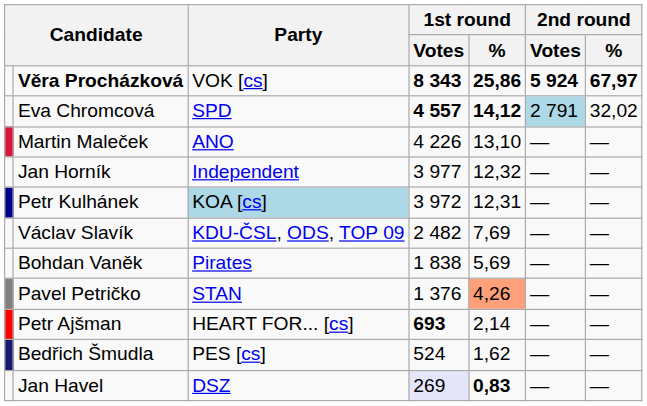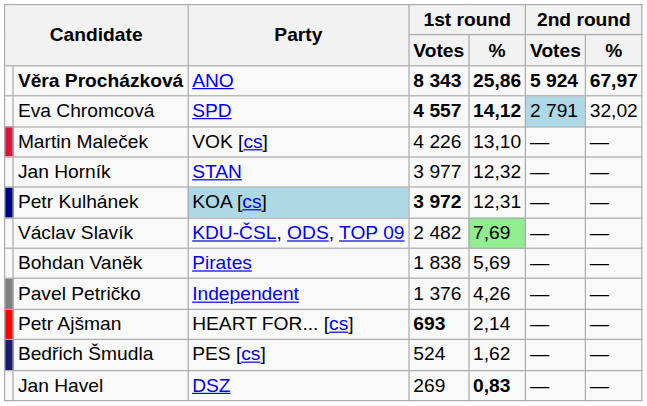(230, 80) VOK [cs] -> (213, 80) ANO
(213, 141) ANO -> (230, 141) VOK [cs]
(246, 171) Independent -> (217, 171) STAN
(437, 202) normal -> (437, 202) bold
(492, 232) no background -> (492, 232) lightgreen background
(217, 293) STAN -> (246, 293) Independent
(492, 293) lightsalmon background -> (492, 293) no background
(429, 385) lavender background -> (429, 385) no background
